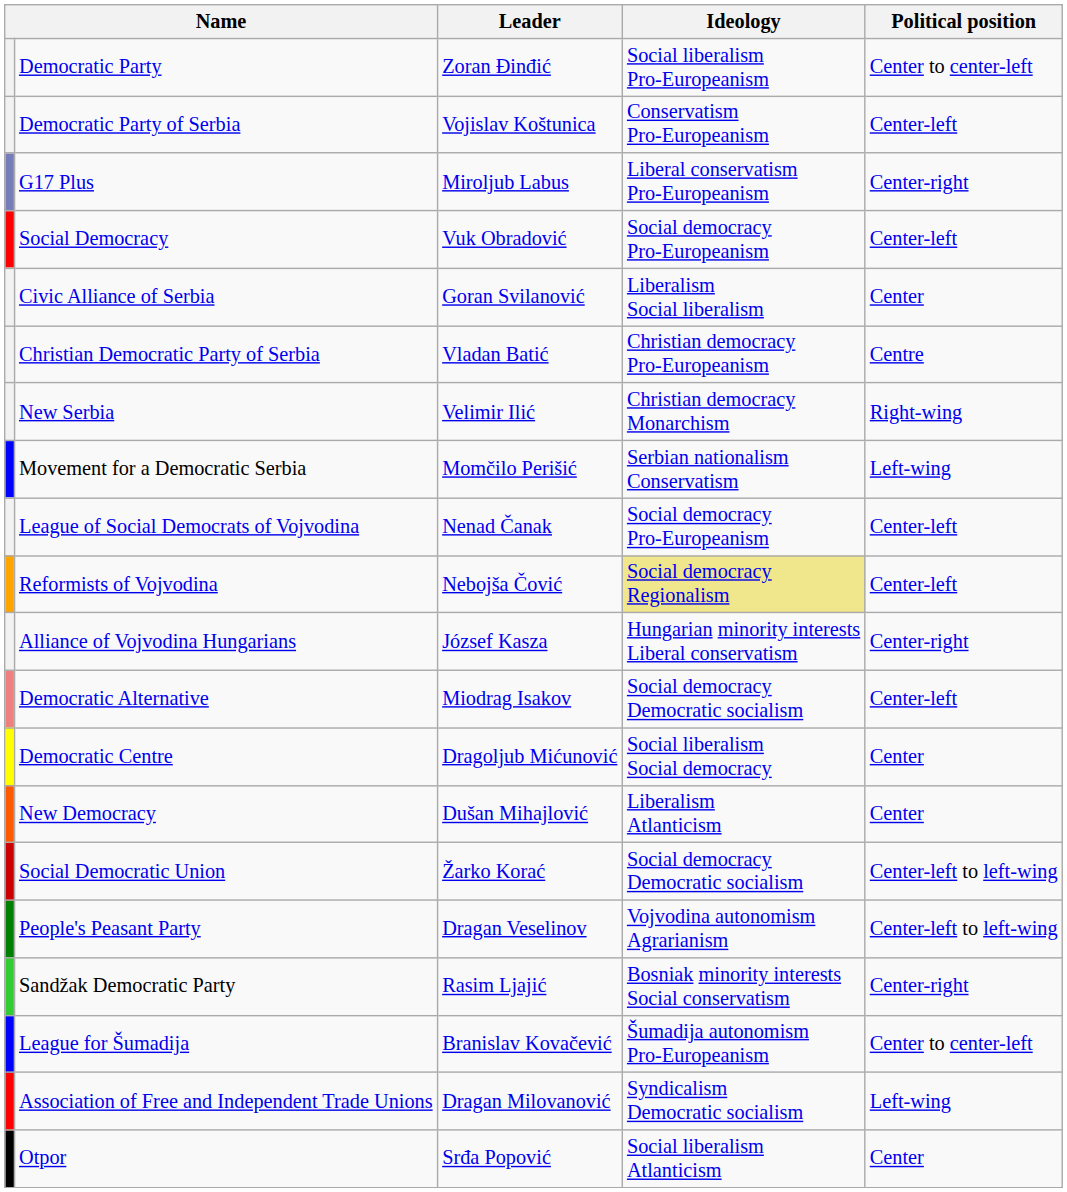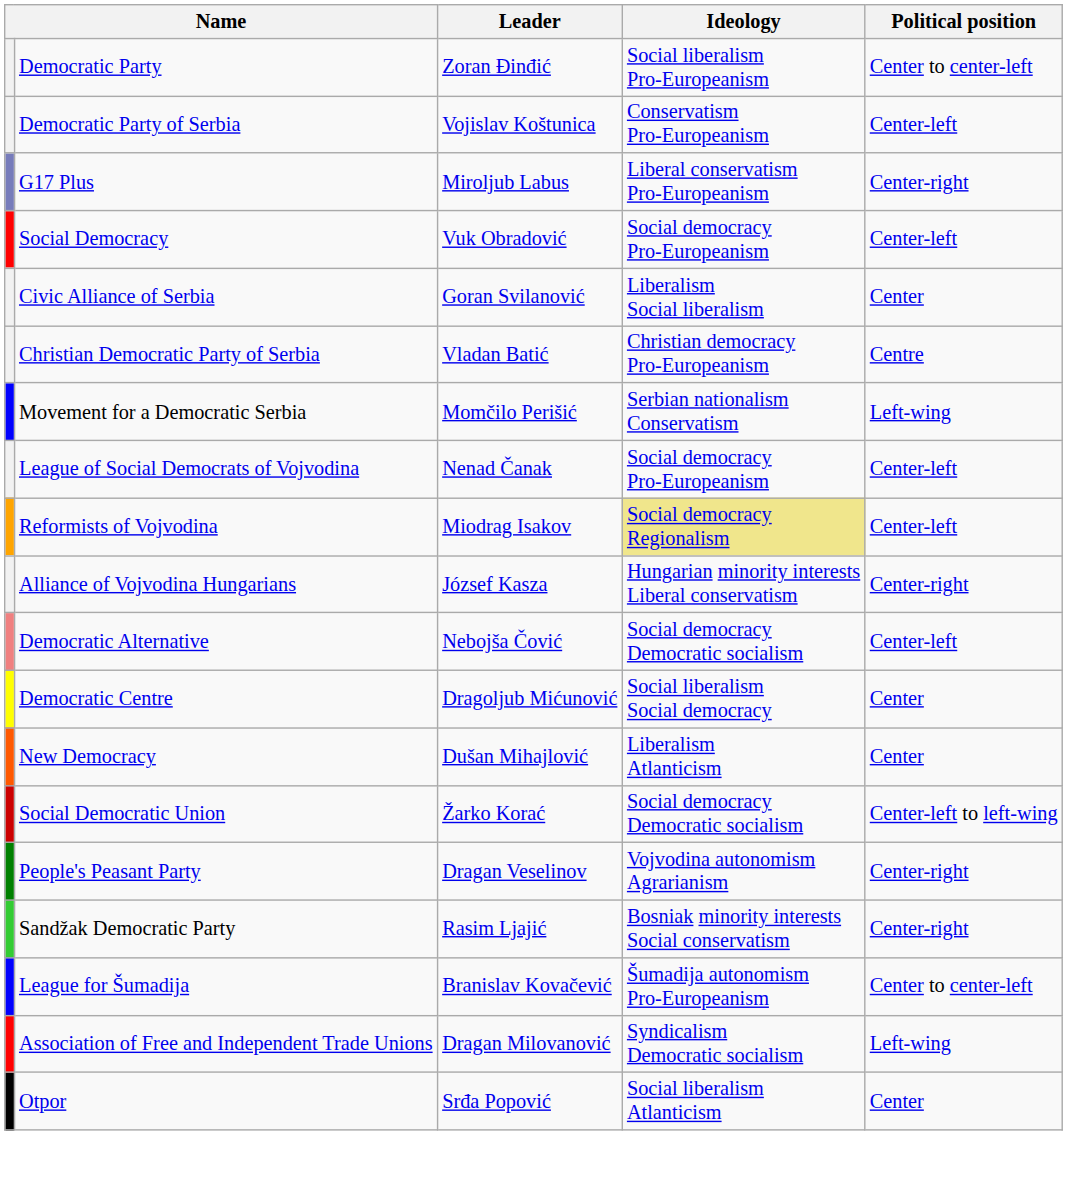- row: (67, 411)
(502, 584) Nebojša Čović -> (507, 526) Miodrag Isakov
(507, 699) Miodrag Isakov -> (502, 641) Nebojša Čović
(964, 928) Center-left to left-wing -> (919, 871) Center-right
